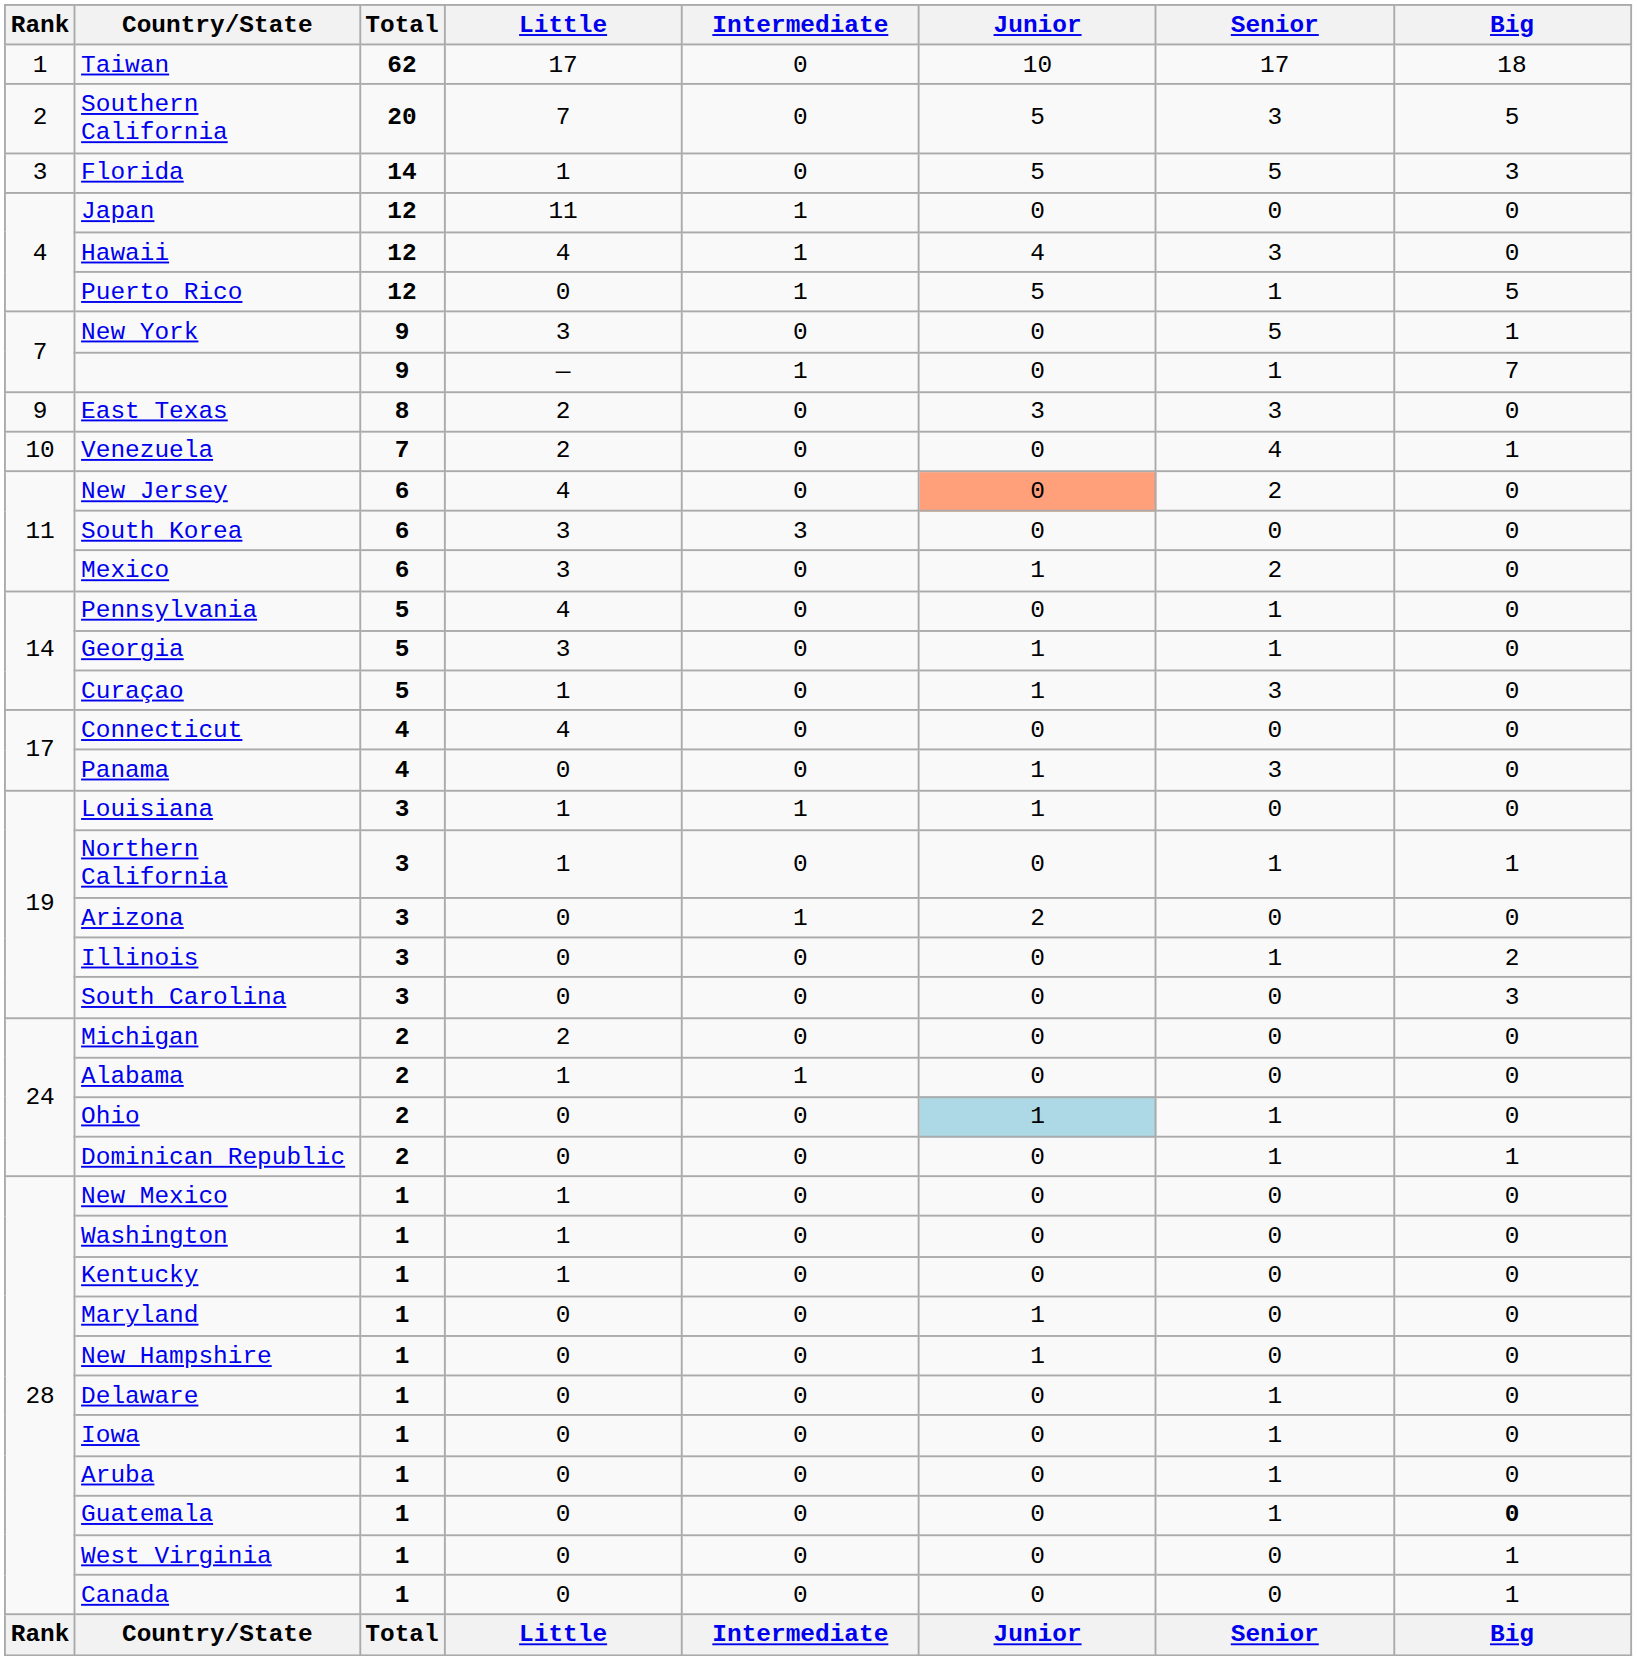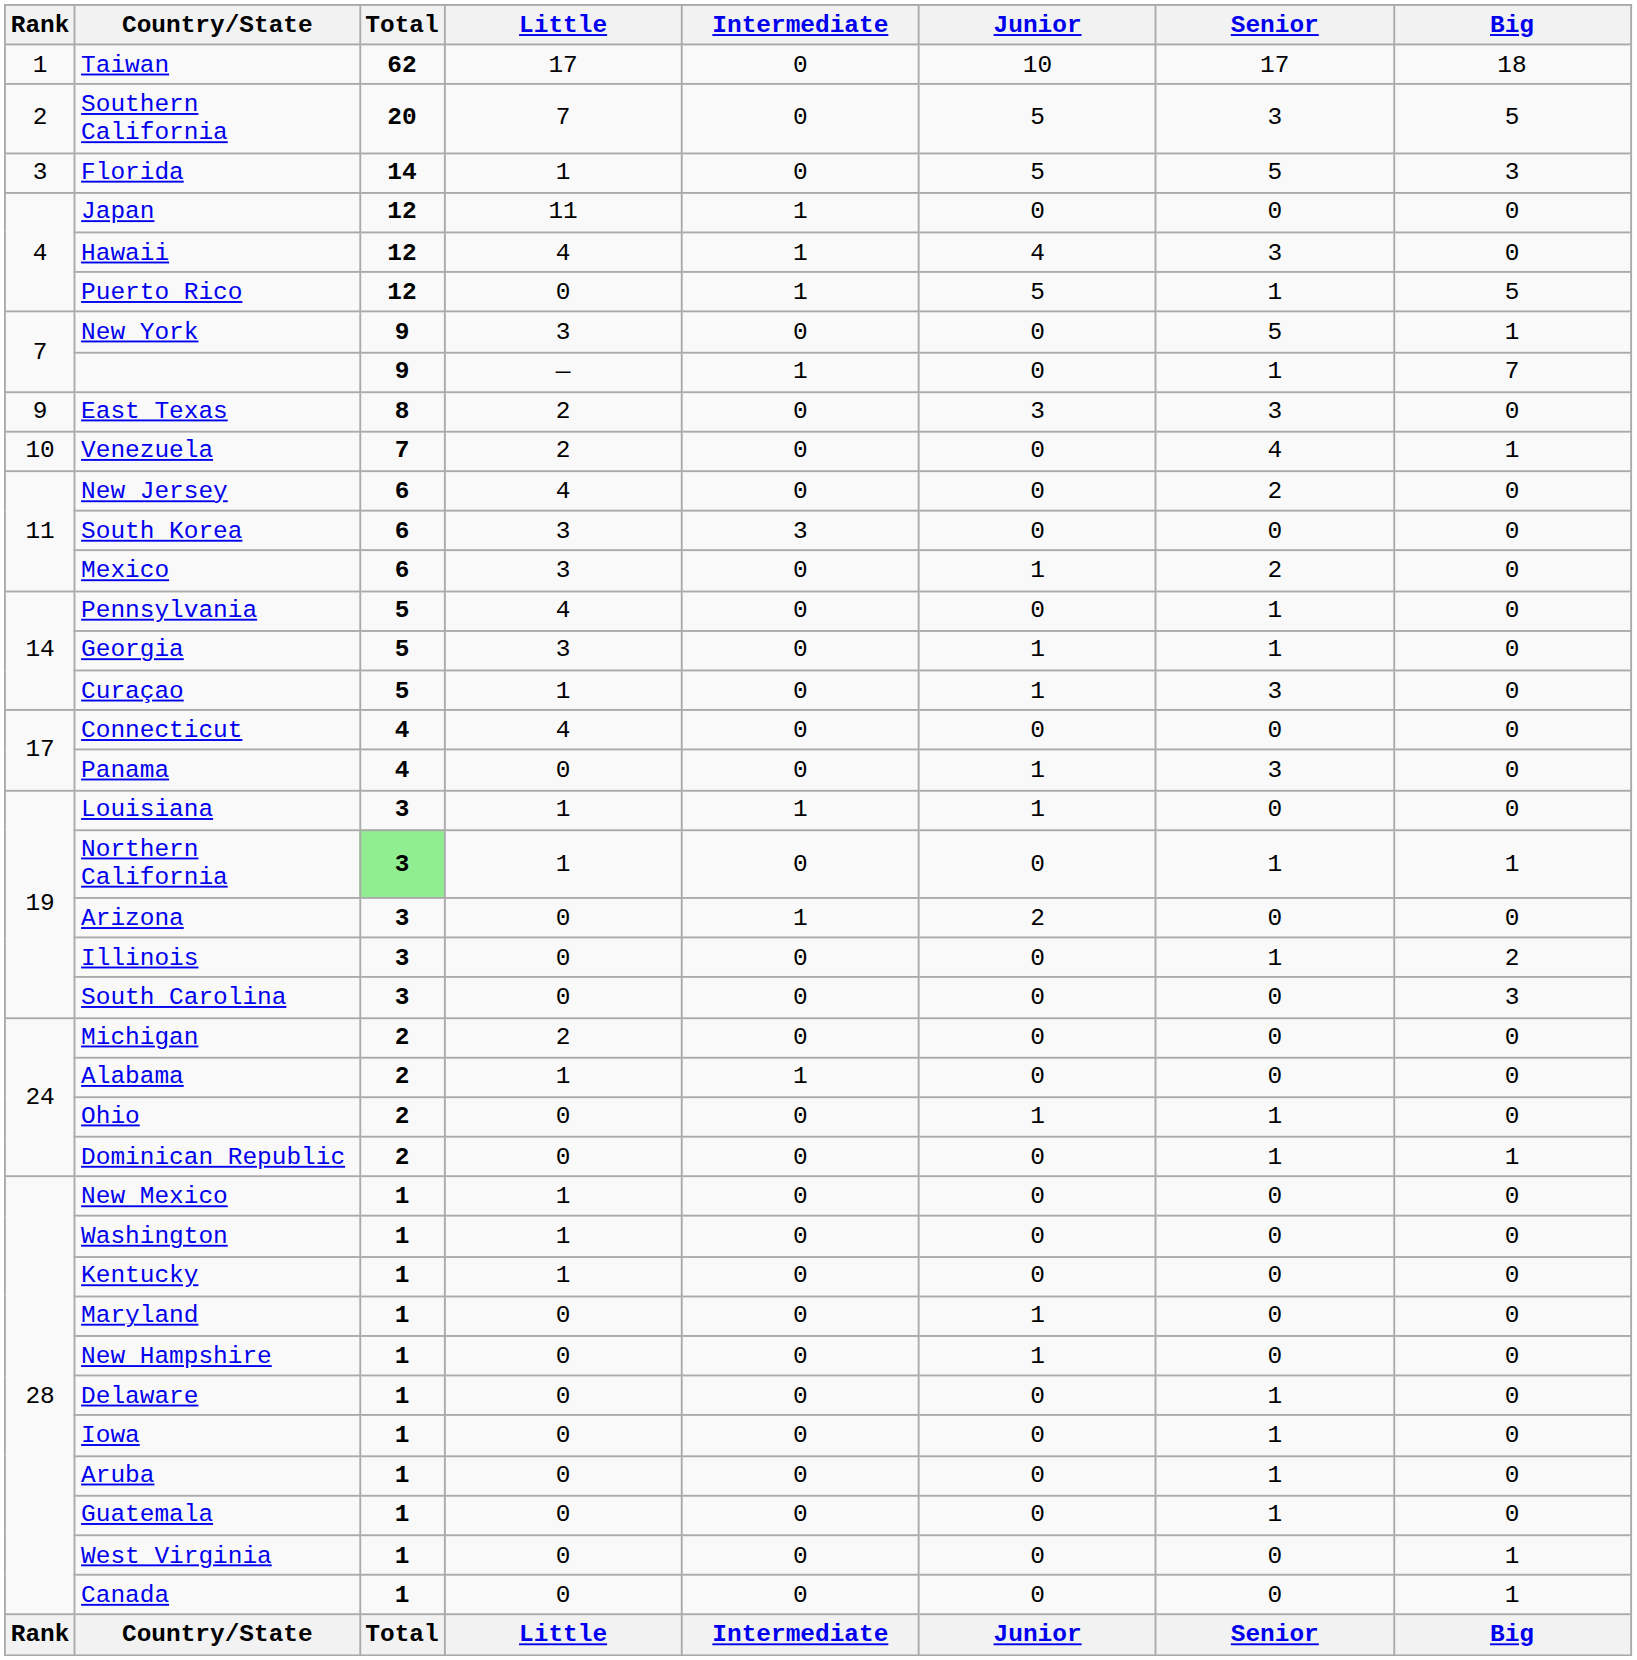(1038, 491) lightsalmon background -> (1038, 491) no background
(402, 864) no background -> (402, 864) lightgreen background
(1038, 1117) lightblue background -> (1038, 1117) no background
(1512, 1515) bold -> (1512, 1515) normal
